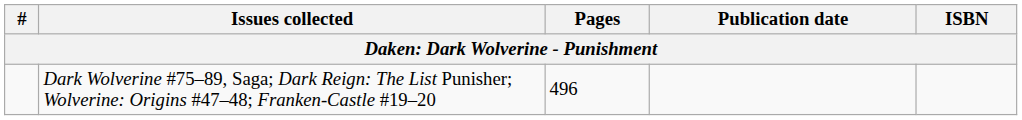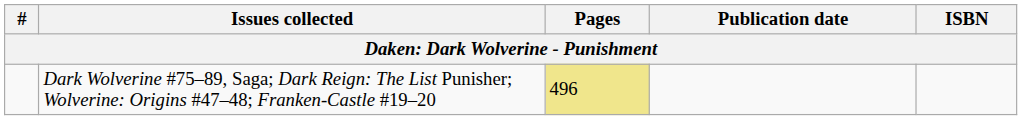(564, 89) no background -> (564, 89) khaki background
